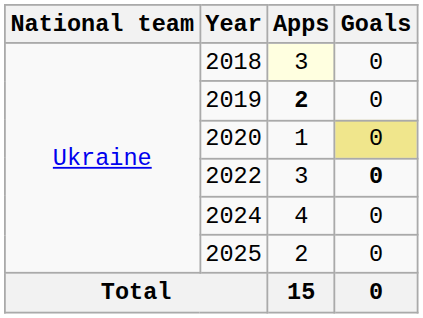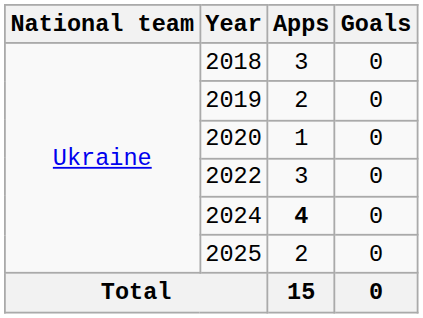(301, 62) lightyellow background -> (301, 62) no background
(301, 101) bold -> (301, 101) normal
(376, 139) khaki background -> (376, 139) no background
(376, 177) bold -> (376, 177) normal
(301, 216) normal -> (301, 216) bold
